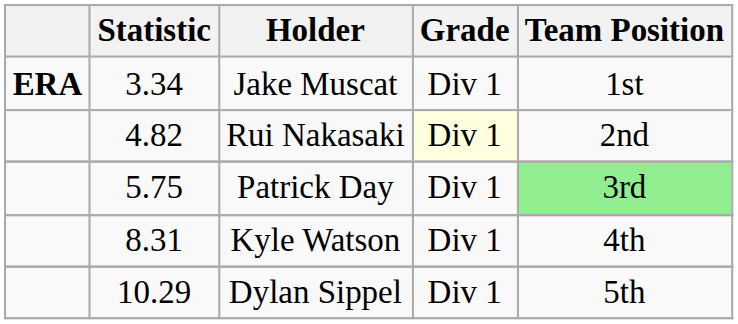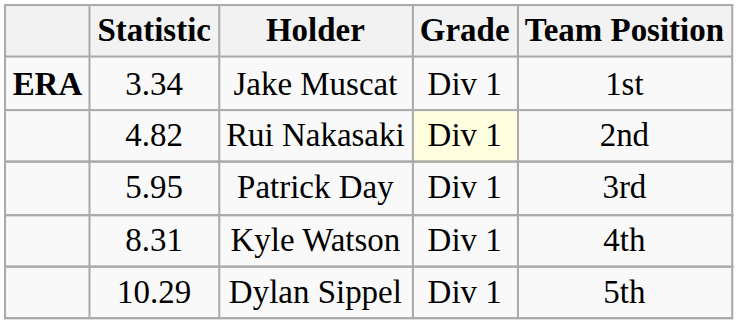(154, 187) 5.75 -> (154, 187) 5.95
(624, 187) lightgreen background -> (624, 187) no background
